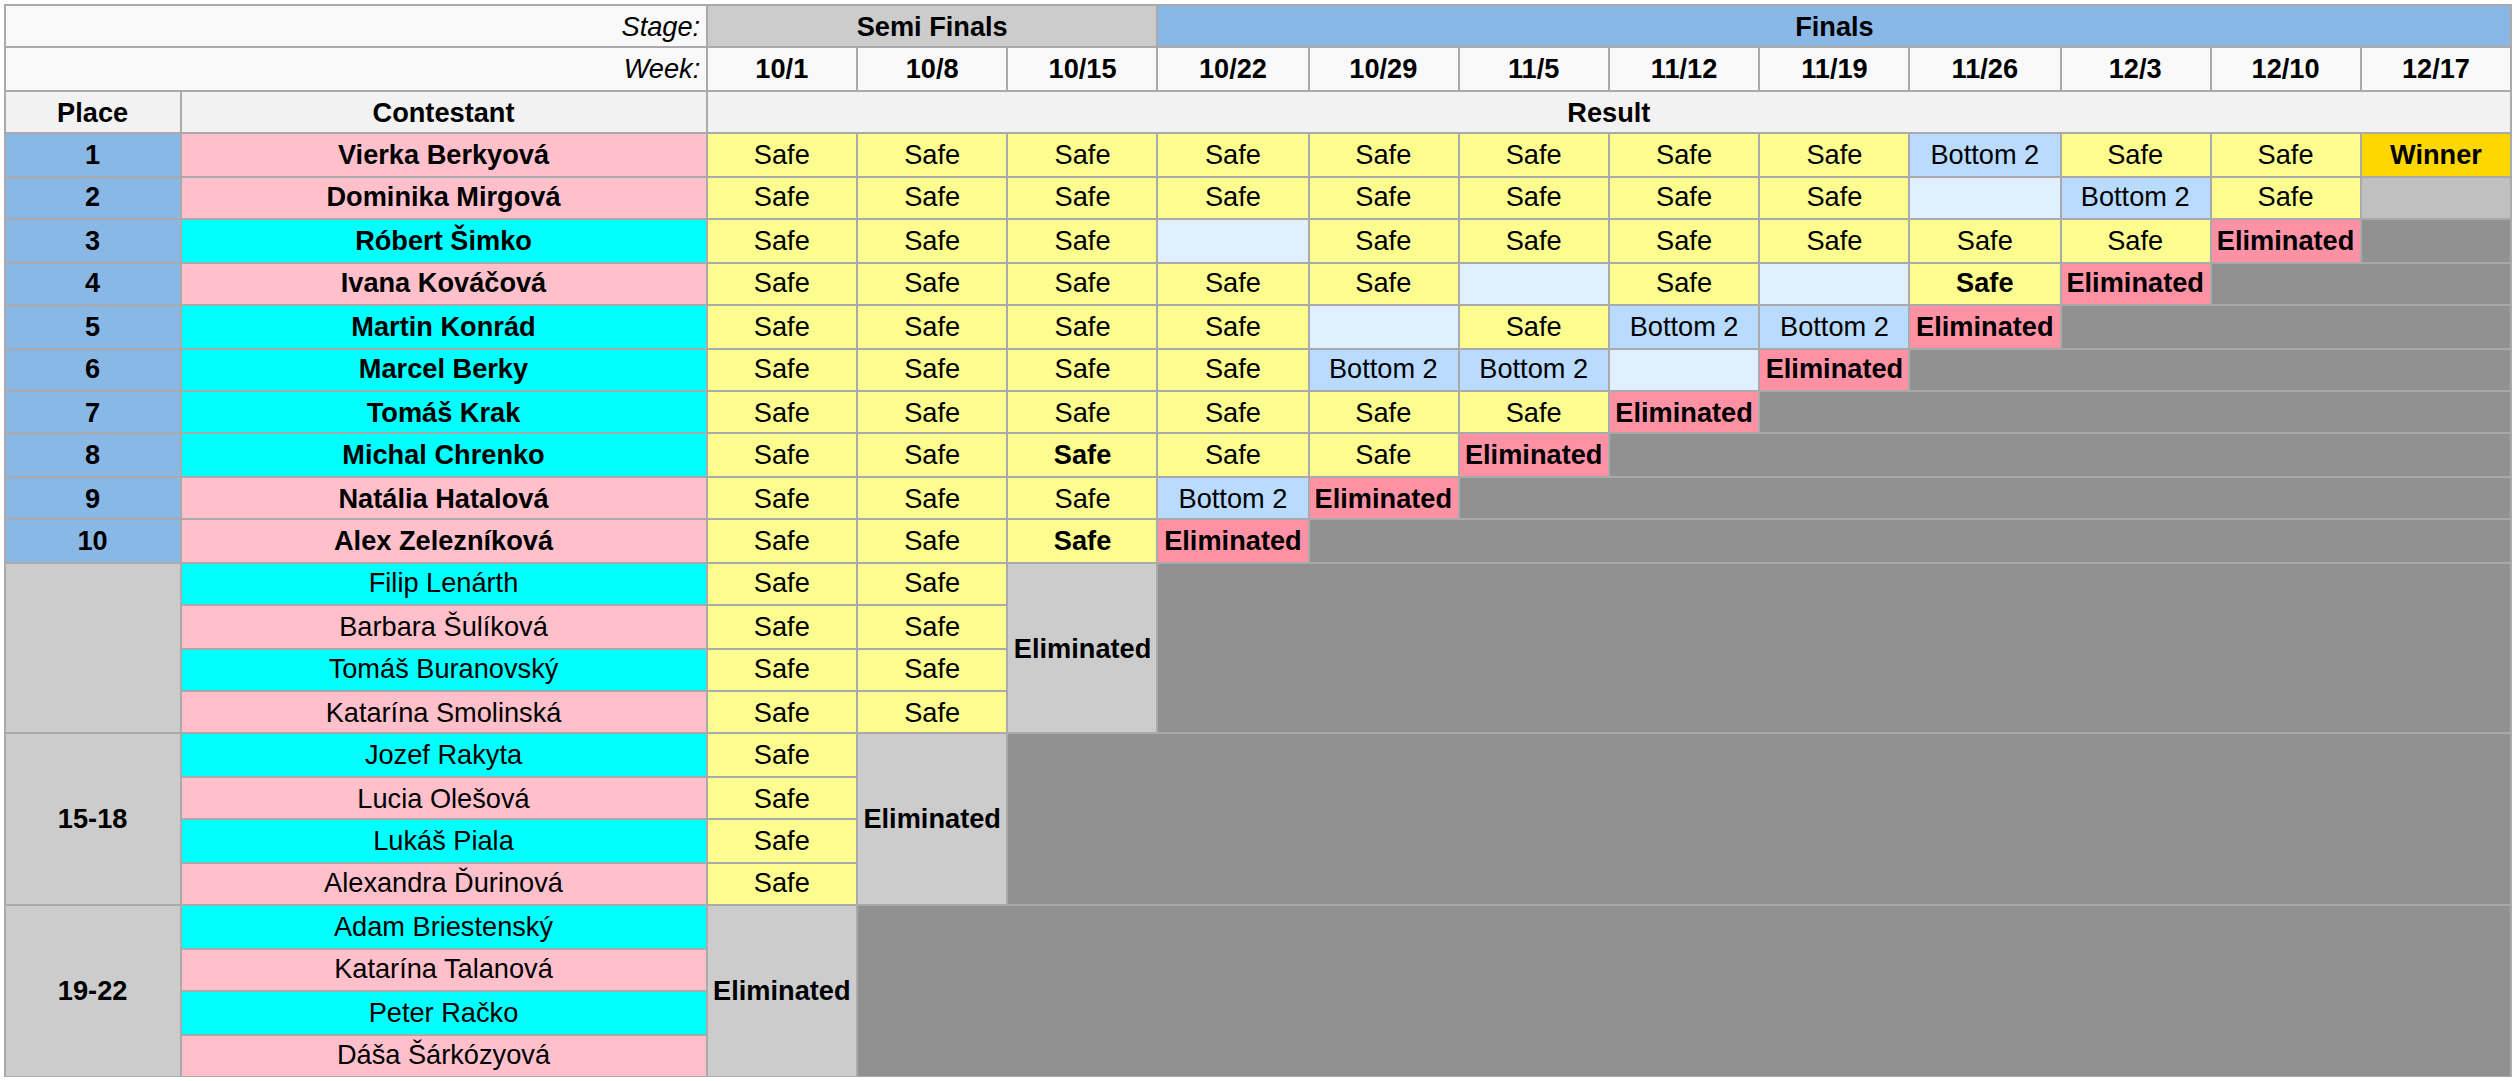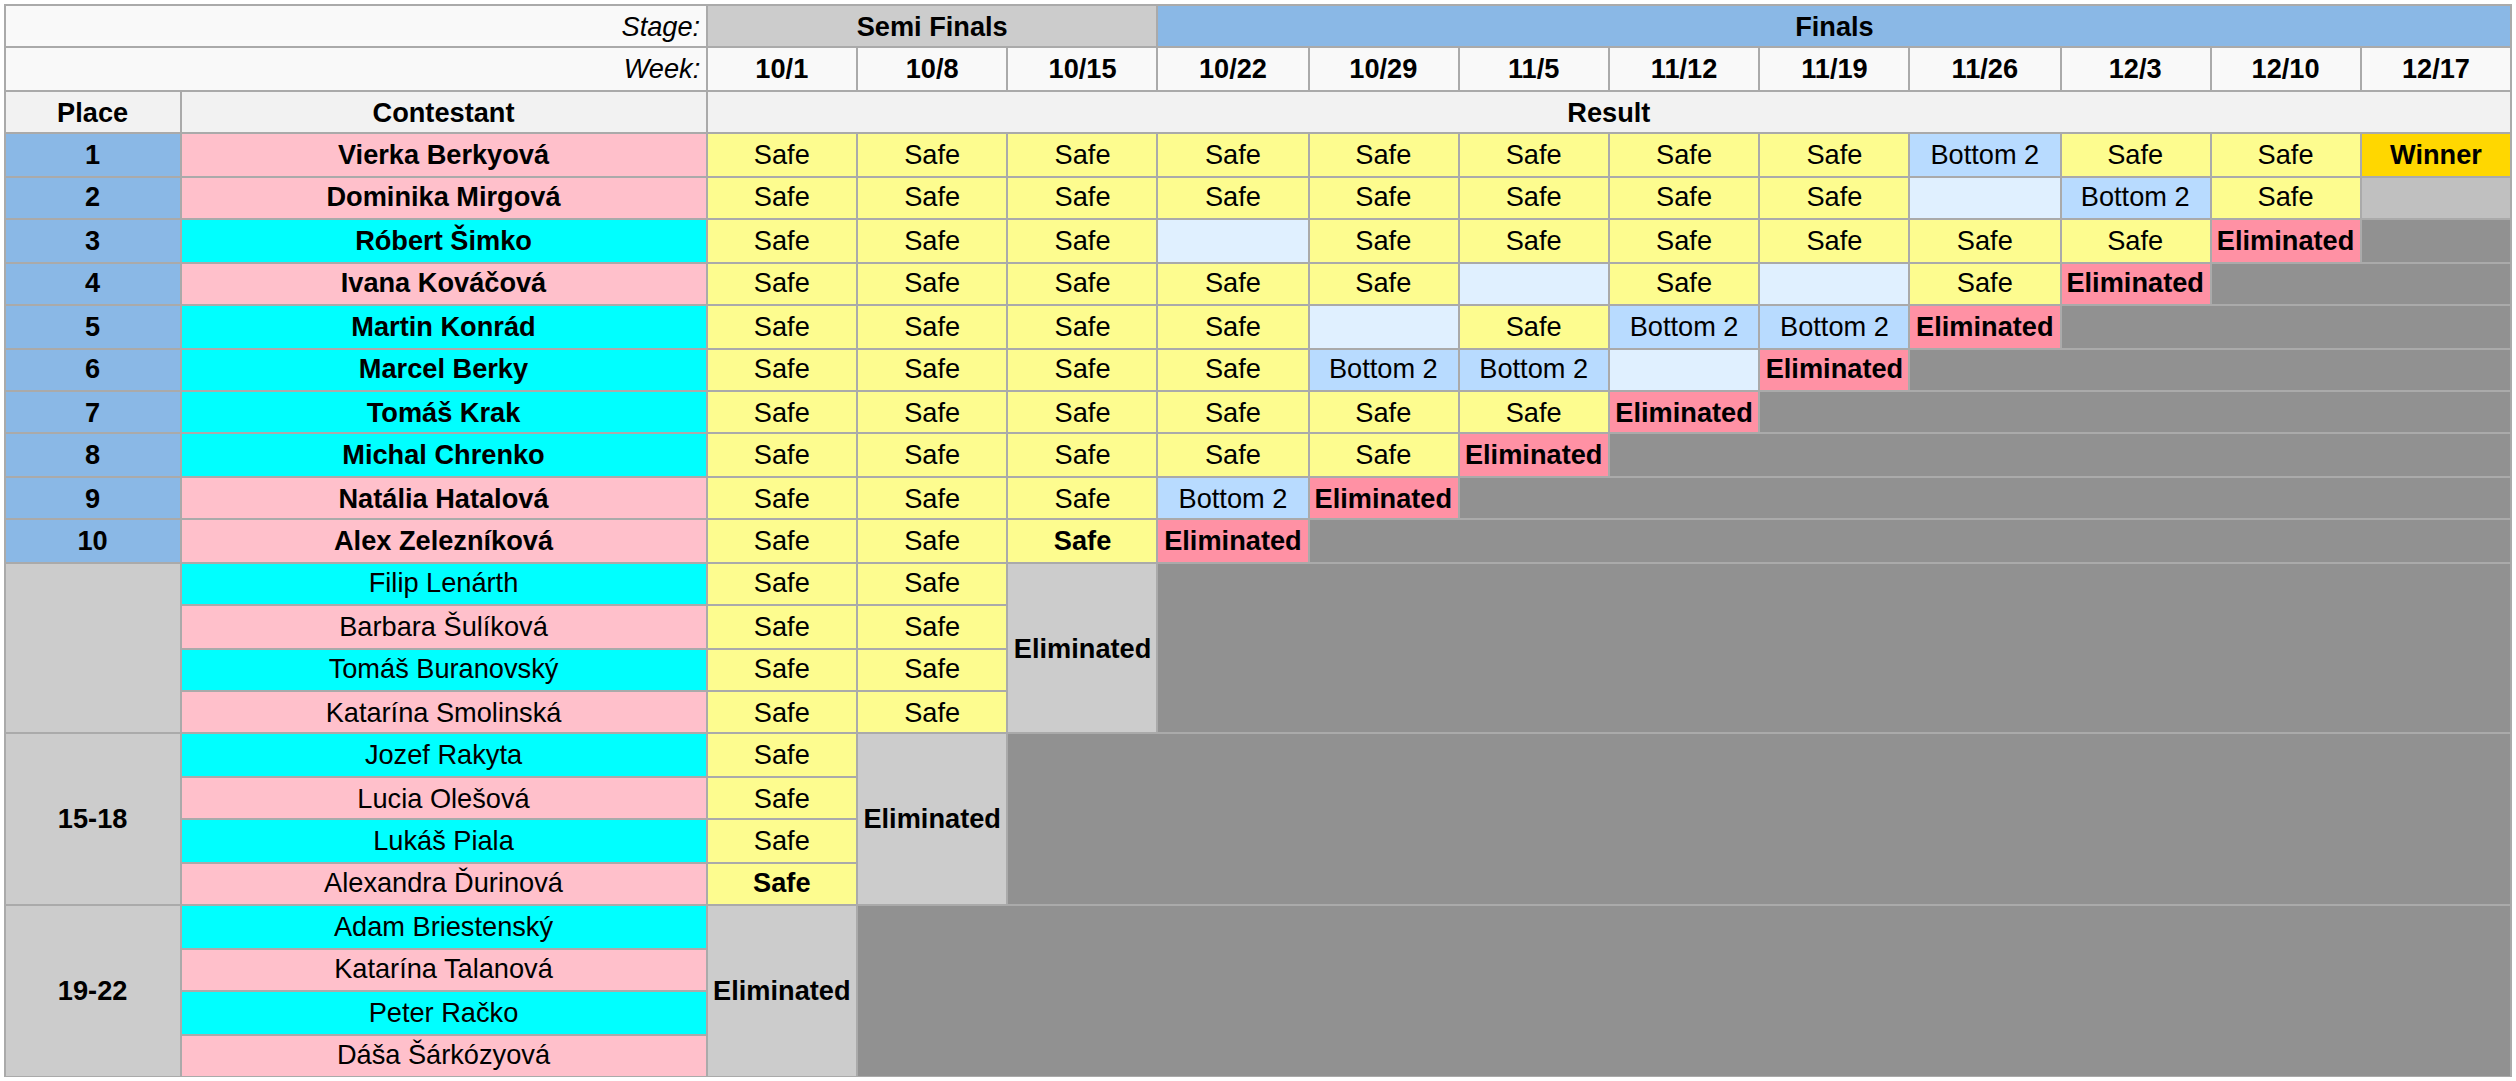(1985, 283) bold -> (1985, 283) normal
(1083, 455) bold -> (1083, 455) normal
(782, 884) normal -> (782, 884) bold
